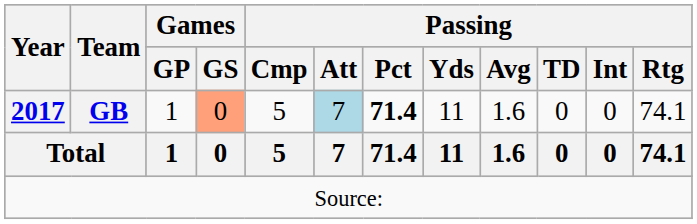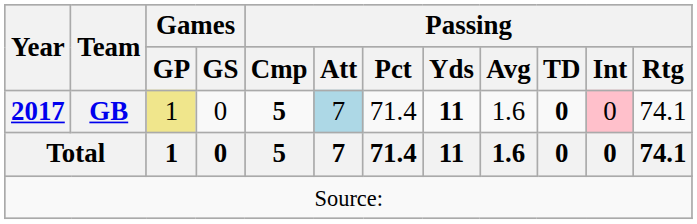(171, 111) no background -> (171, 111) khaki background
(220, 111) lightsalmon background -> (220, 111) no background
(279, 111) normal -> (279, 111) bold
(393, 111) bold -> (393, 111) normal
(451, 111) normal -> (451, 111) bold
(562, 111) normal -> (562, 111) bold
(610, 111) no background -> (610, 111) pink background
